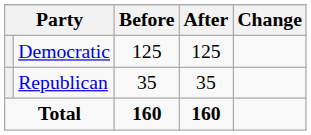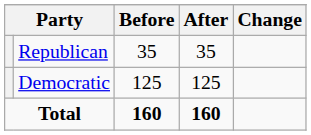rows swapped: (64, 51) <-> (63, 82)
